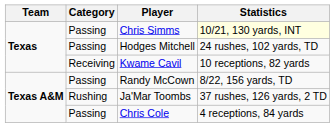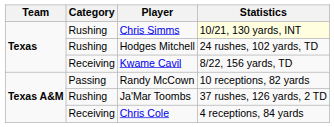(87, 30) Passing -> (88, 30) Rushing
(87, 46) Passing -> (88, 46) Rushing
(255, 63) 10 receptions, 82 yards -> (246, 63) 8/22, 156 yards, TD
(246, 80) 8/22, 156 yards, TD -> (255, 80) 10 receptions, 82 yards
(87, 113) Passing -> (92, 113) Receiving
